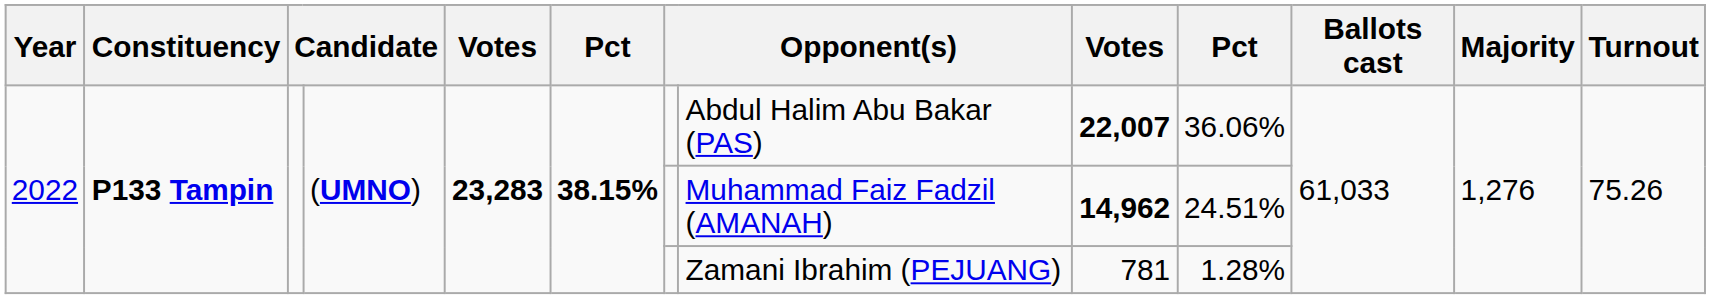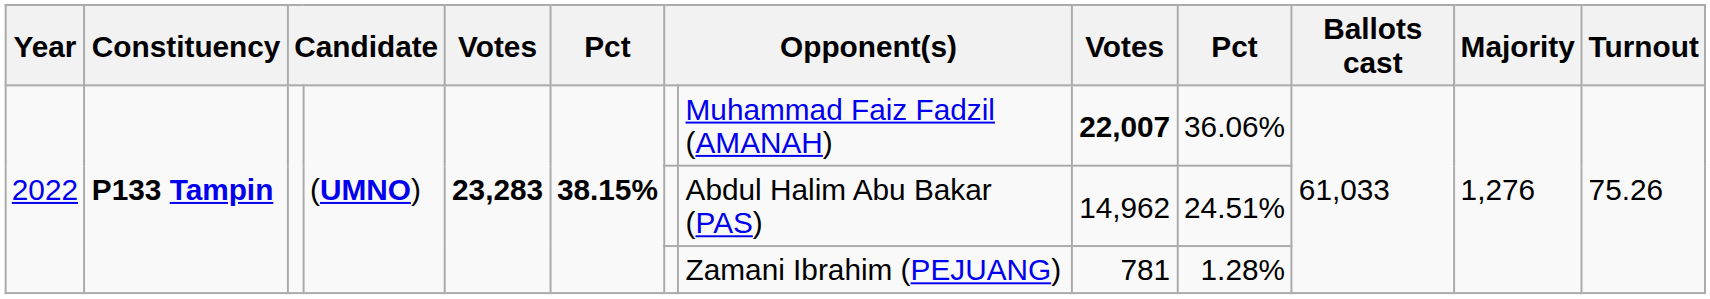(839, 126) Abdul Halim Abu Bakar (PAS) -> (840, 126) Muhammad Faiz Fadzil (AMANAH)
(840, 206) Muhammad Faiz Fadzil (AMANAH) -> (839, 206) Abdul Halim Abu Bakar (PAS)
(1125, 206) bold -> (1125, 206) normal
